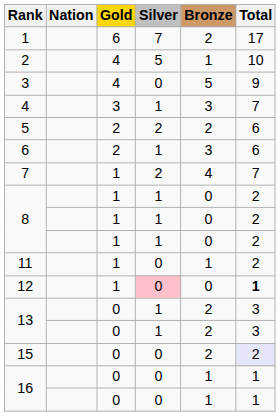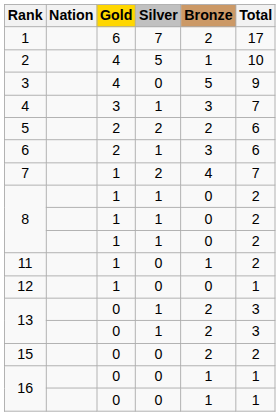(158, 286) pink background -> (158, 286) no background
(256, 286) bold -> (256, 286) normal
(256, 354) lavender background -> (256, 354) no background
